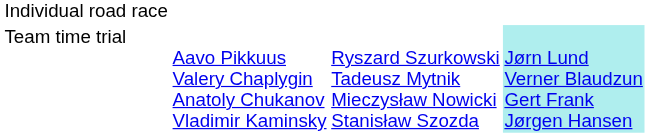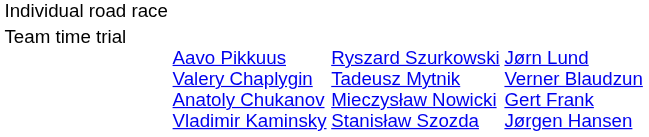(574, 89) paleturquoise background -> (574, 89) no background
